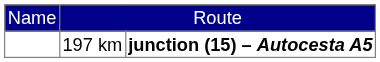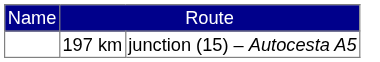(250, 44) bold -> (242, 44) normal
